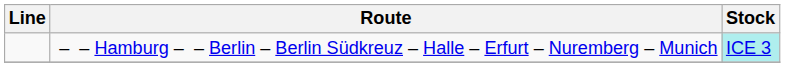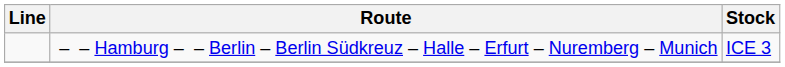(749, 47) paleturquoise background -> (749, 47) no background
